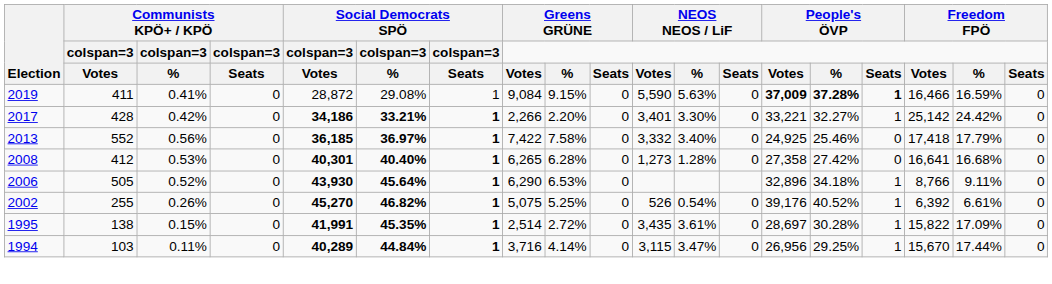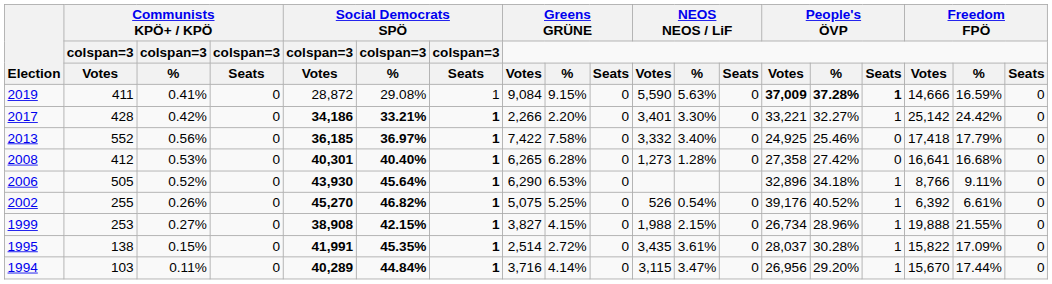(929, 95) 16,466 -> (929, 95) 14,666
+ row: (23, 224)
(786, 224) 28,697 -> (786, 246) 28,037
(836, 246) 29.25% -> (836, 267) 29.20%
